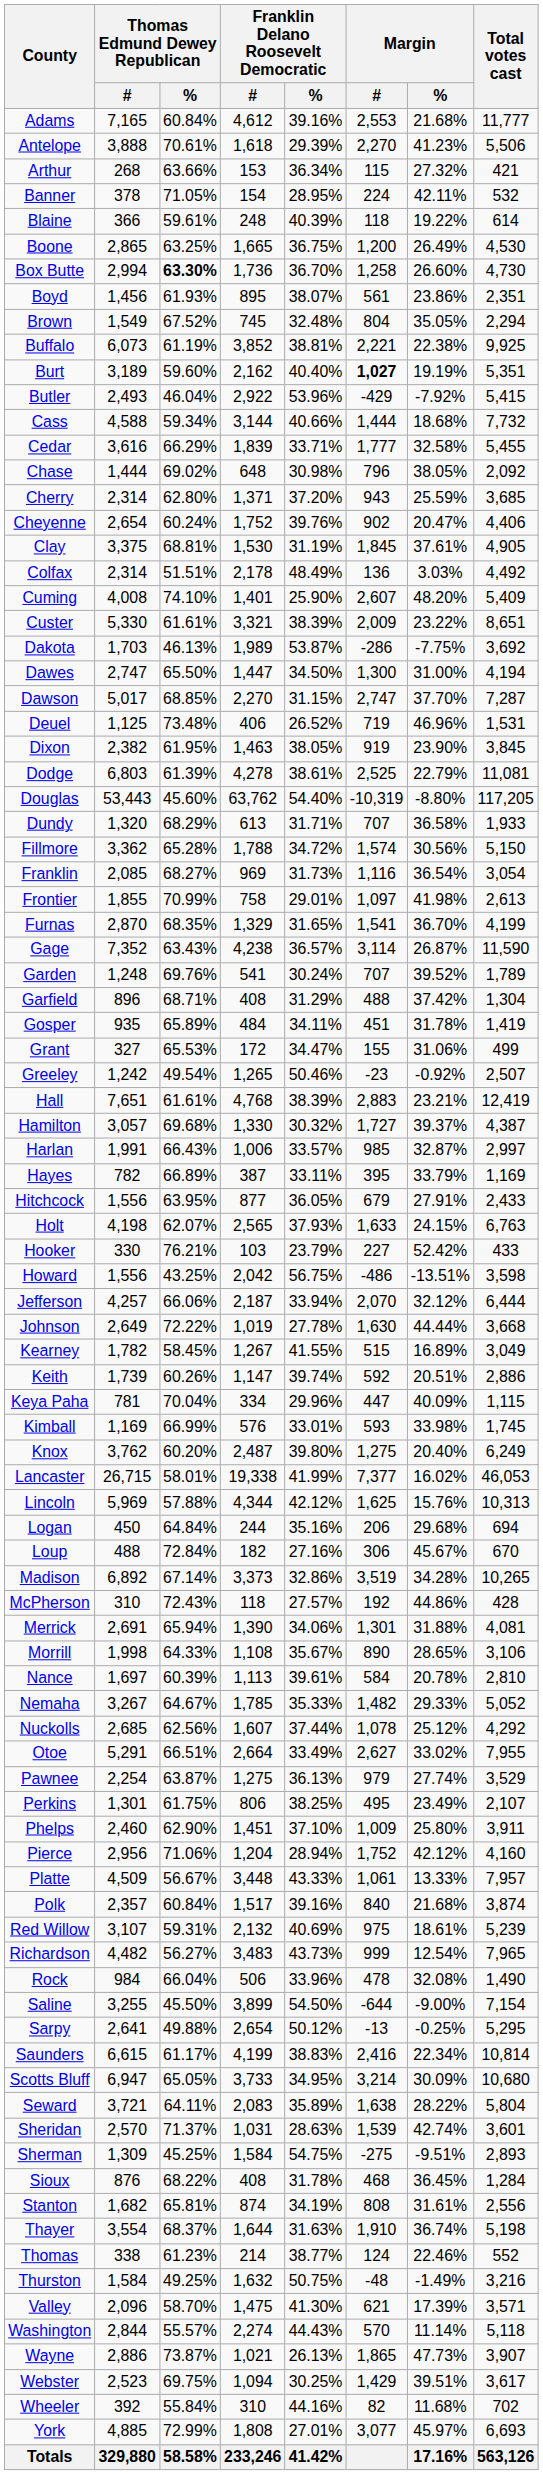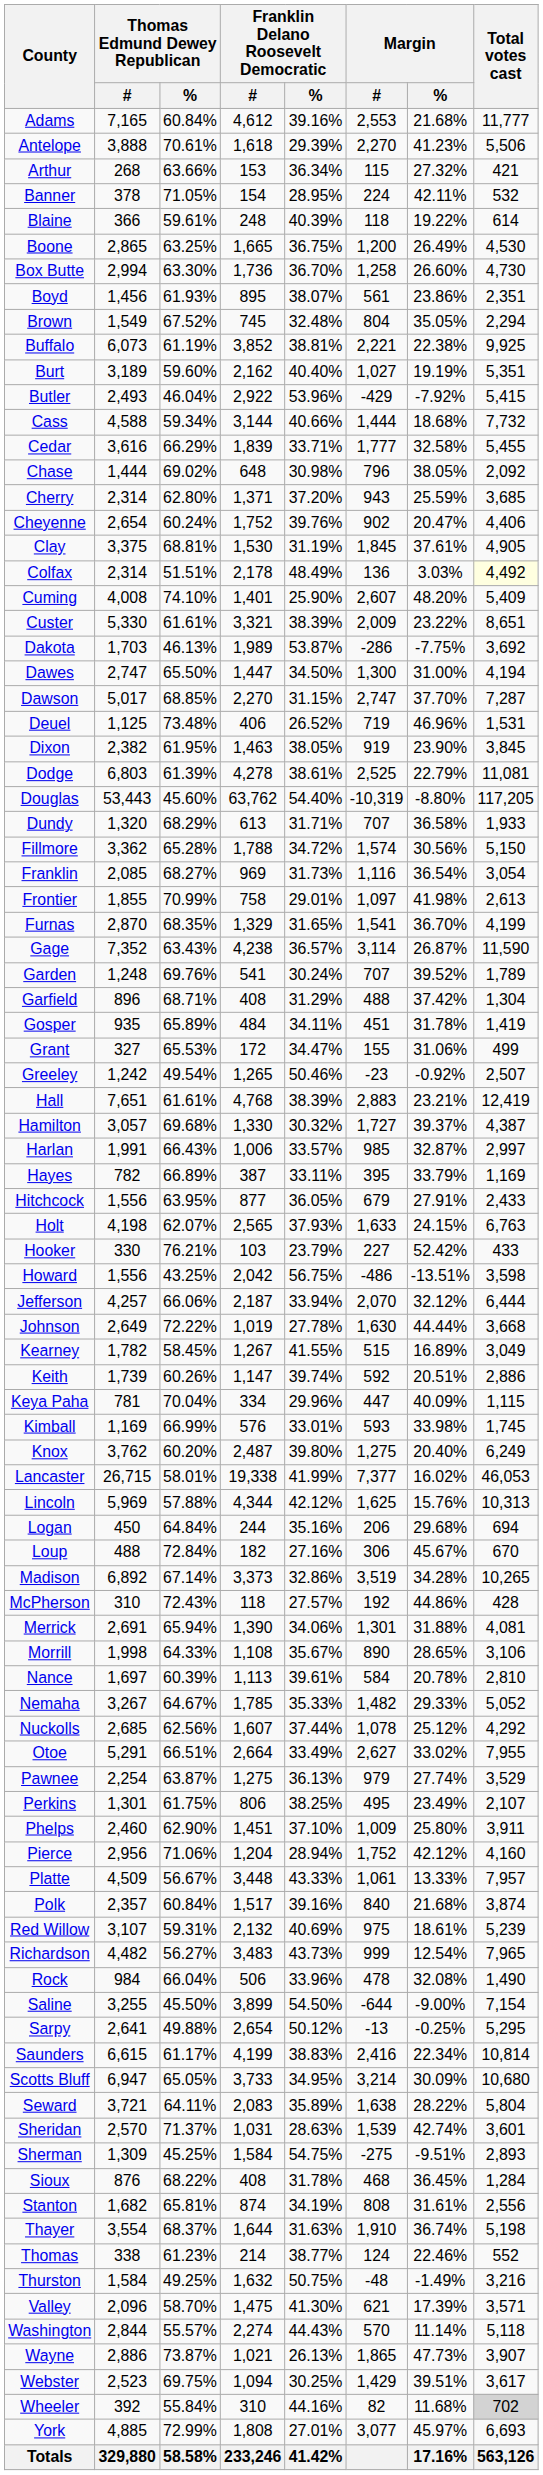(190, 271) bold -> (190, 271) normal
(377, 371) bold -> (377, 371) normal
(506, 572) no background -> (506, 572) lightyellow background
(506, 2406) no background -> (506, 2406) lightgrey background
